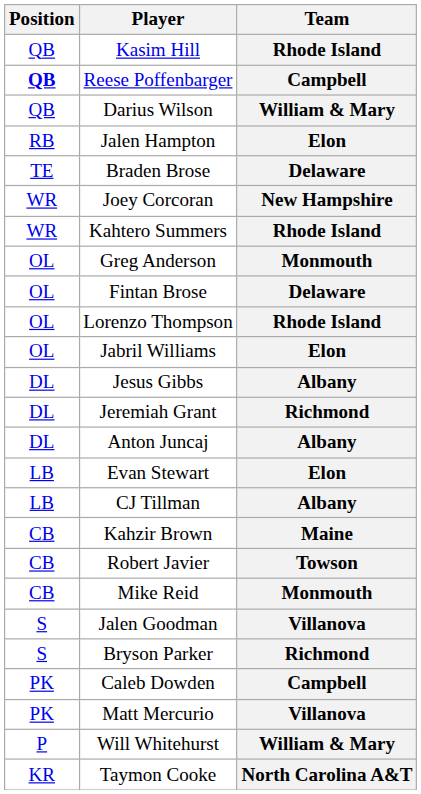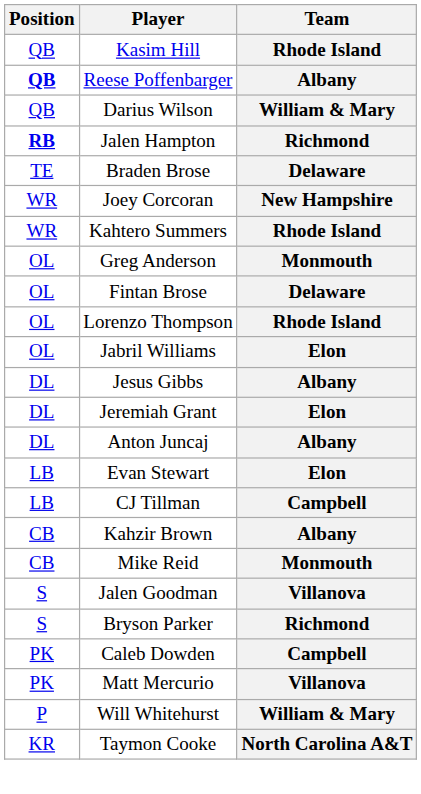(327, 79) Campbell -> (327, 79) Albany
(42, 140) normal -> (42, 140) bold
(327, 140) Elon -> (327, 140) Richmond
(327, 412) Richmond -> (327, 412) Elon
(327, 502) Albany -> (327, 502) Campbell
(327, 532) Maine -> (327, 532) Albany
- row: (158, 563)
